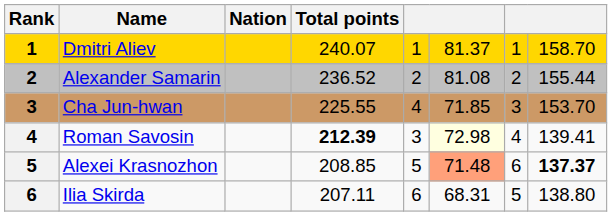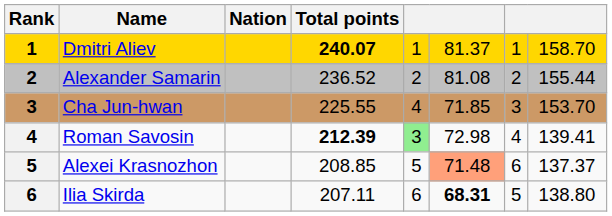(347, 48) normal -> (347, 48) bold
(417, 136) no background -> (417, 136) lightgreen background
(467, 136) lightyellow background -> (467, 136) no background
(567, 166) bold -> (567, 166) normal
(467, 195) normal -> (467, 195) bold
